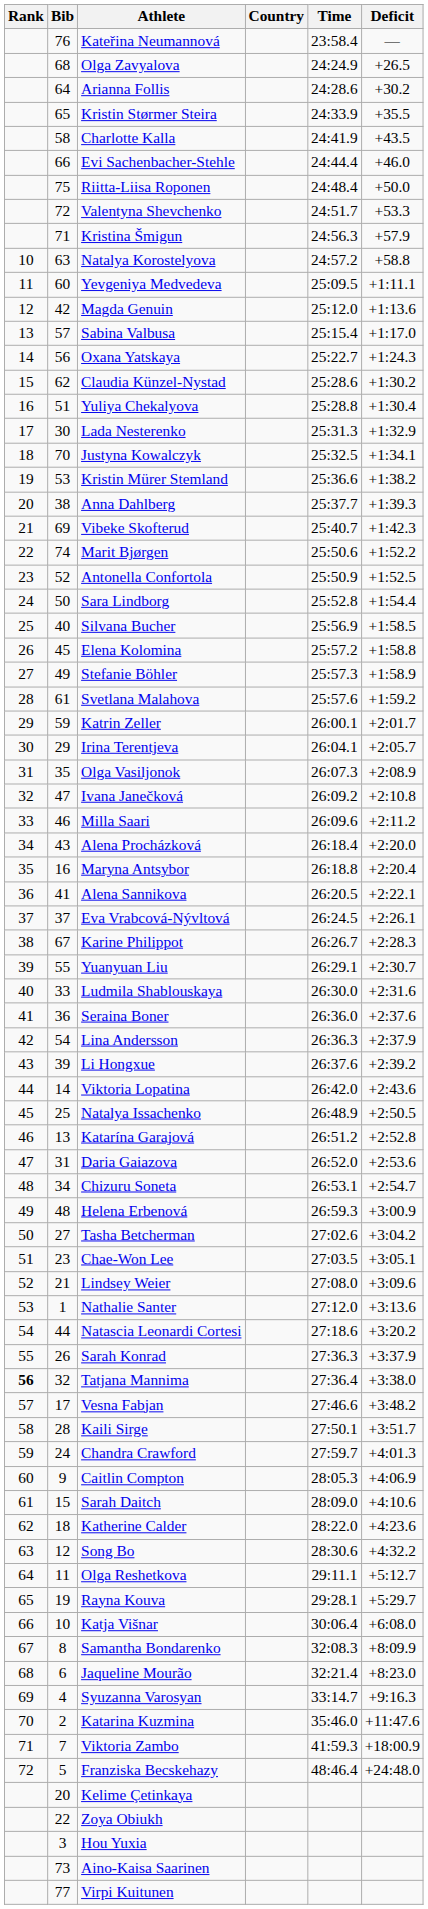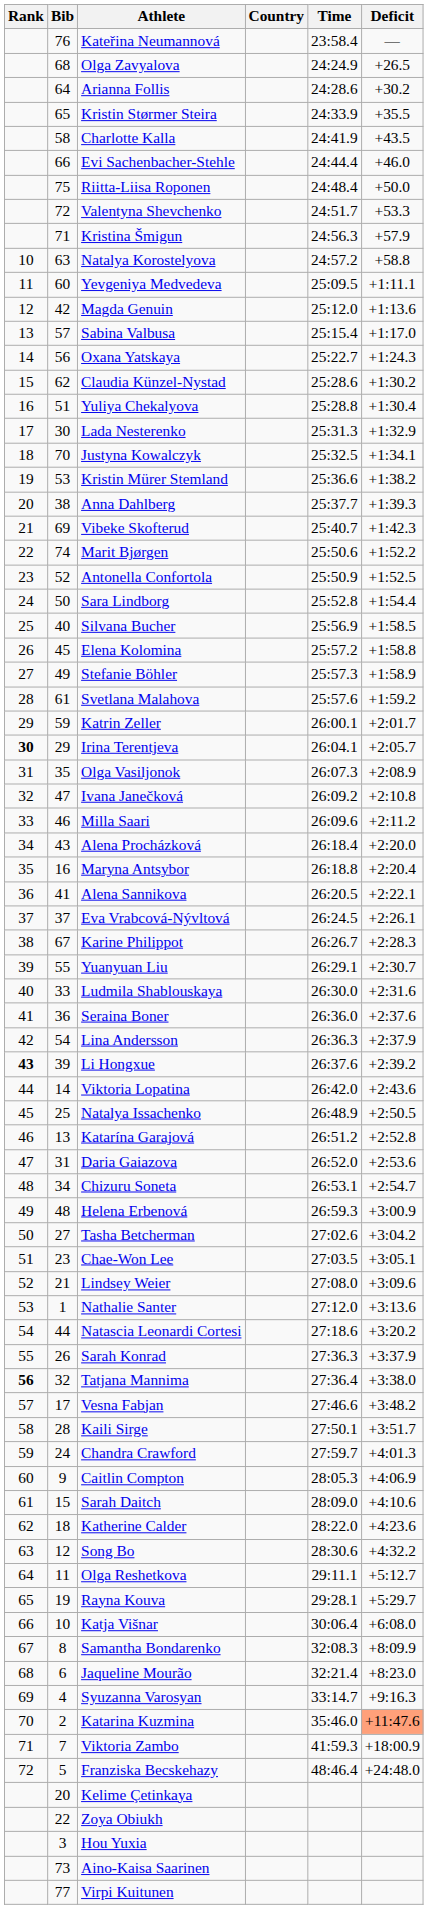(26, 747) normal -> (26, 747) bold
(26, 1064) normal -> (26, 1064) bold
(392, 1721) no background -> (392, 1721) lightsalmon background
